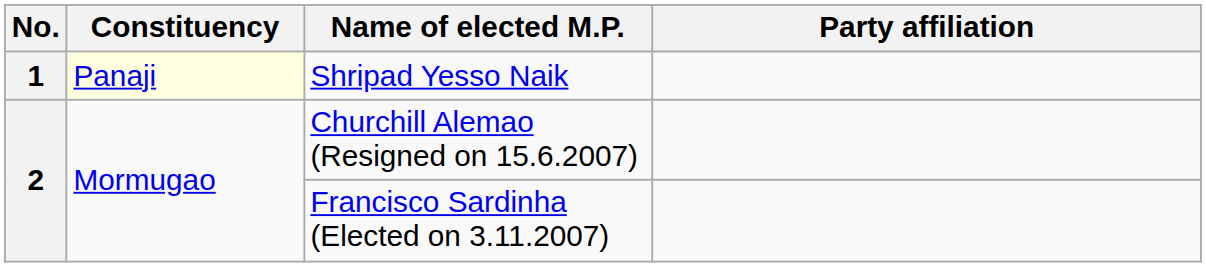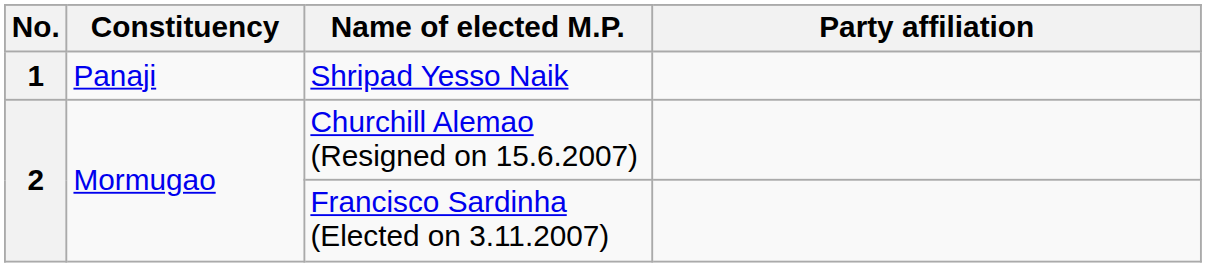(115, 75) lightyellow background -> (115, 75) no background
